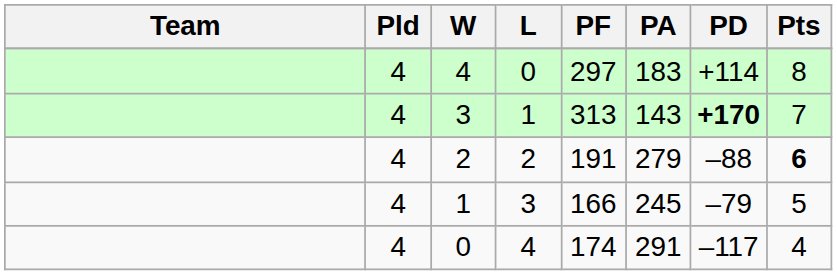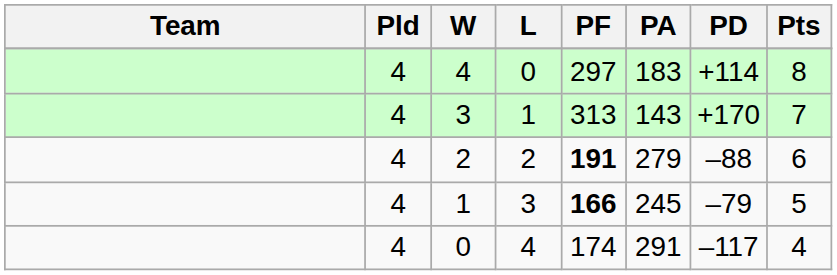(729, 114) bold -> (729, 114) normal
(593, 159) normal -> (593, 159) bold
(799, 159) bold -> (799, 159) normal
(593, 203) normal -> (593, 203) bold
